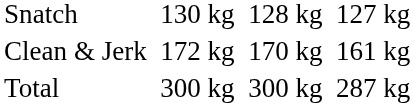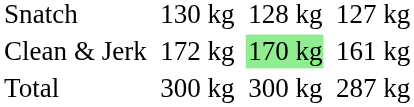(285, 51) no background -> (285, 51) lightgreen background
